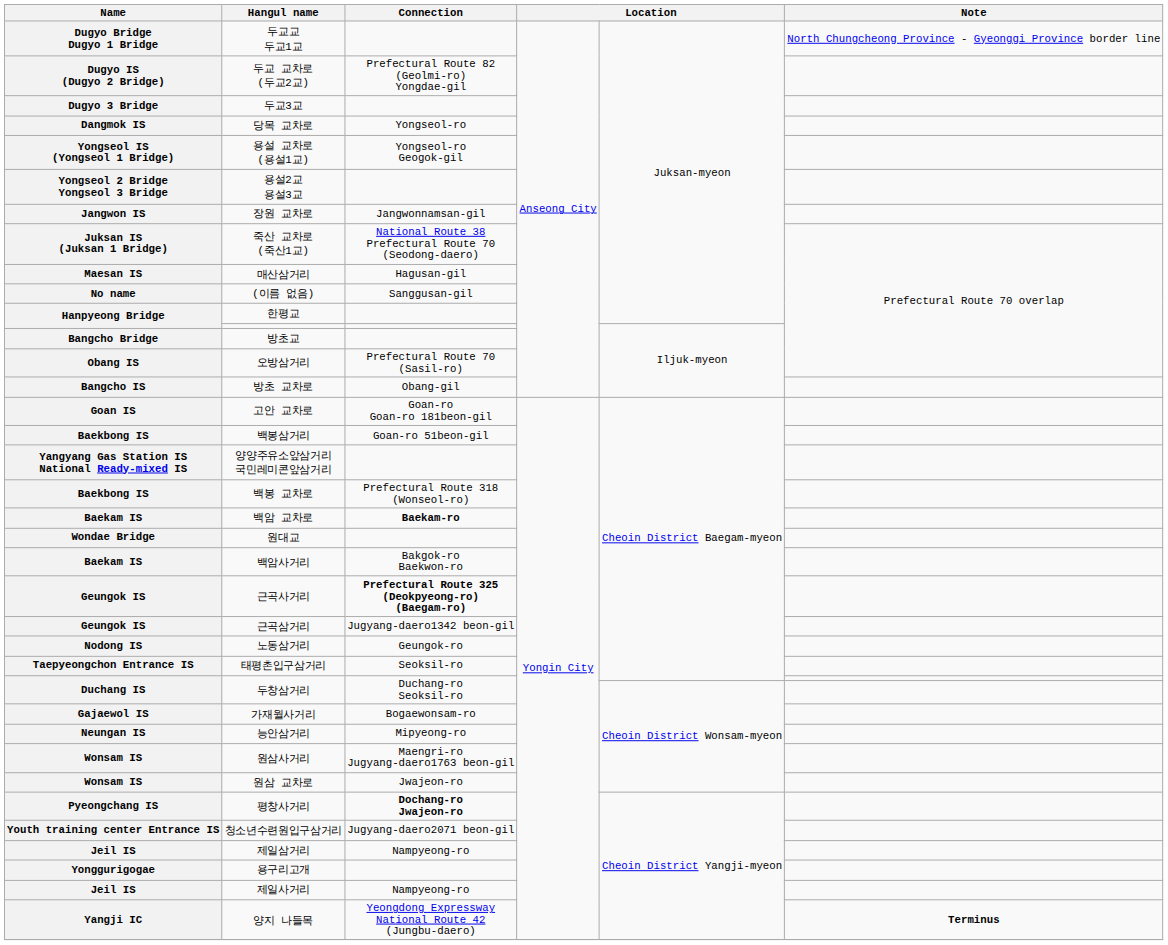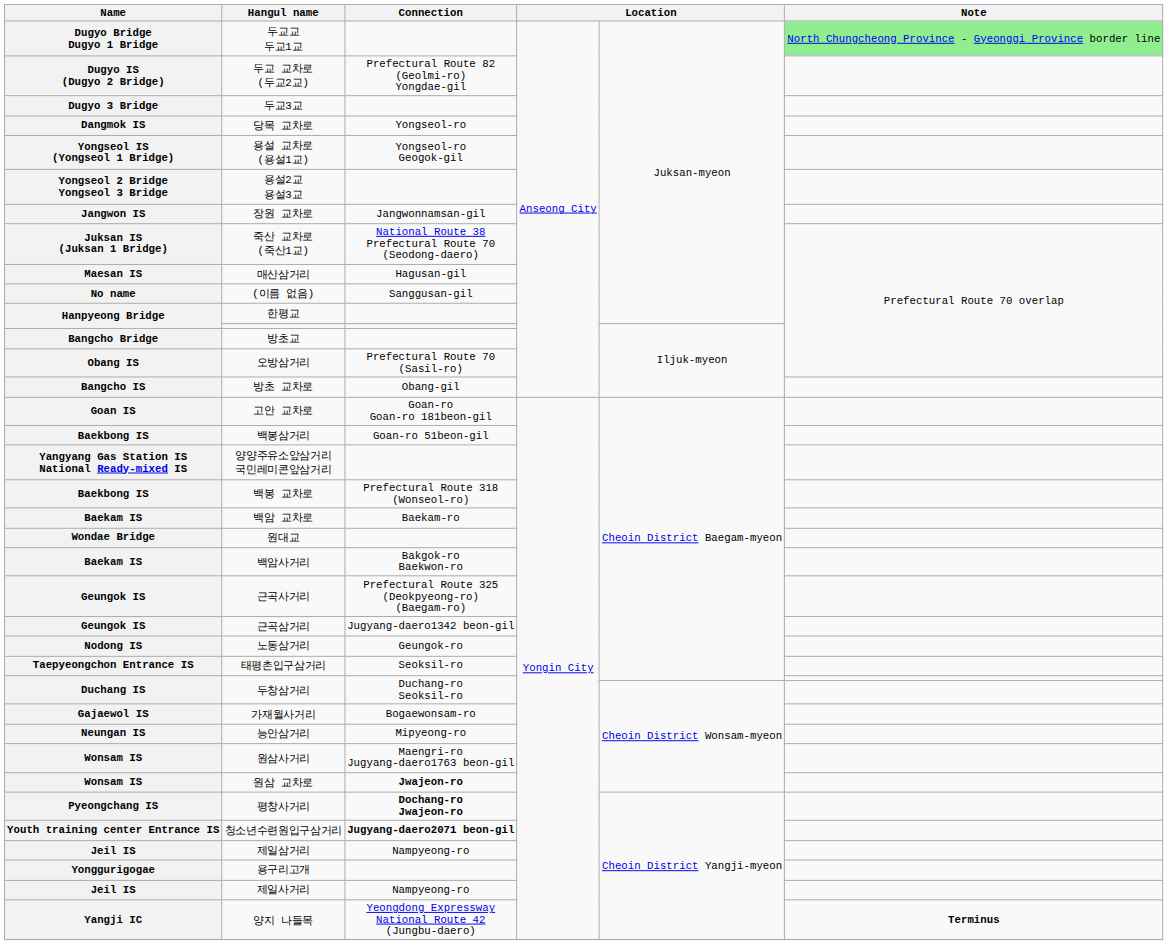(974, 39) no background -> (974, 39) lightgreen background
(431, 518) bold -> (431, 518) normal
(431, 596) bold -> (431, 596) normal
(431, 782) normal -> (431, 782) bold
(431, 831) normal -> (431, 831) bold
